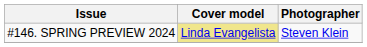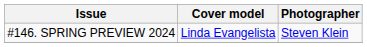(228, 33) khaki background -> (228, 33) no background
